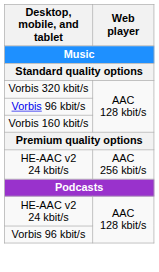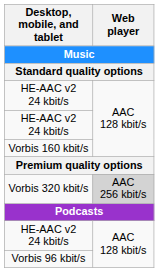(48, 89) Vorbis 320 kbit/s -> (48, 95) HE-AAC v2 24 kbit/s
(48, 106) Vorbis 96 kbit/s -> (48, 124) HE-AAC v2 24 kbit/s
(48, 164) HE-AAC v2 24 kbit/s -> (48, 188) Vorbis 320 kbit/s
(123, 164) no background -> (123, 188) lightgrey background
